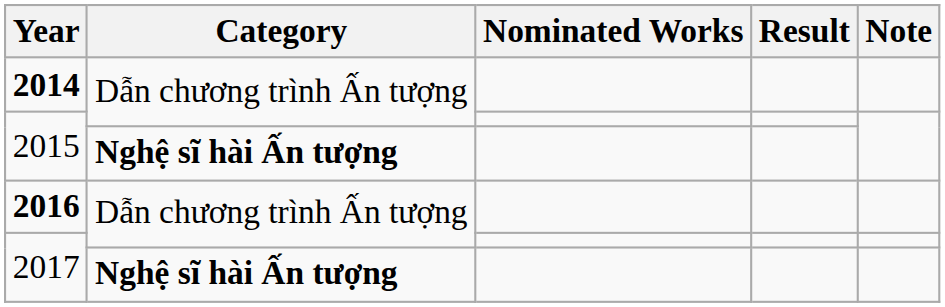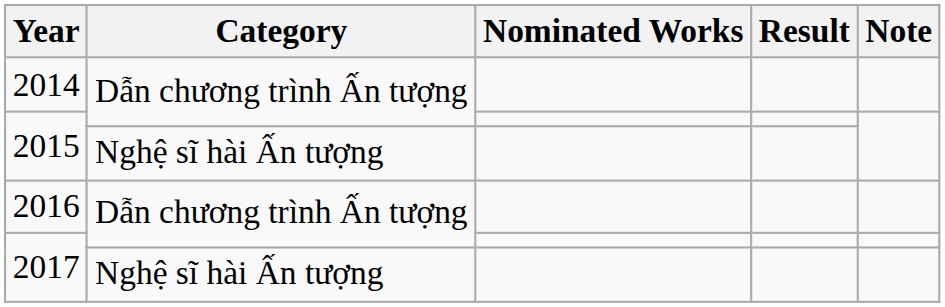(46, 84) bold -> (46, 84) normal
(246, 152) bold -> (239, 152) normal
(46, 205) bold -> (46, 205) normal
(246, 273) bold -> (239, 273) normal
